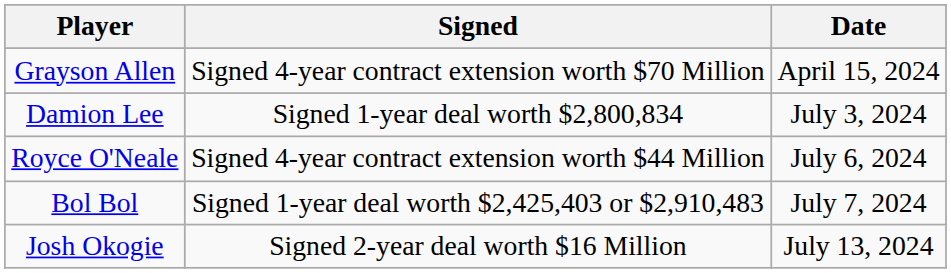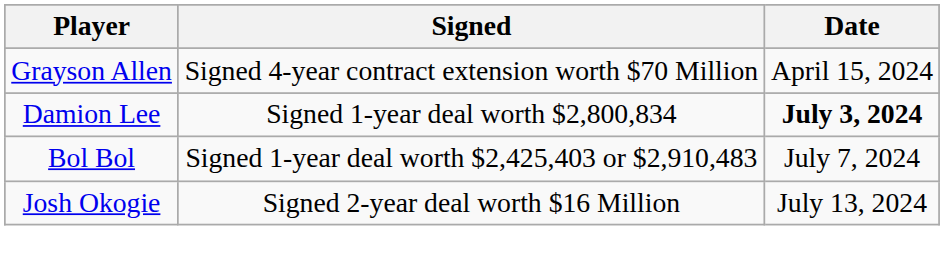(858, 114) normal -> (852, 114) bold
- row: (95, 158)
